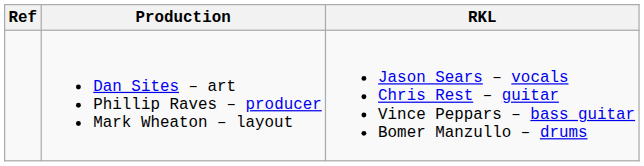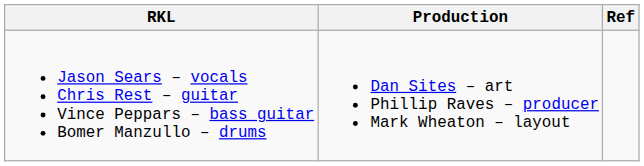columns swapped: (482, 18) <-> (23, 18)
